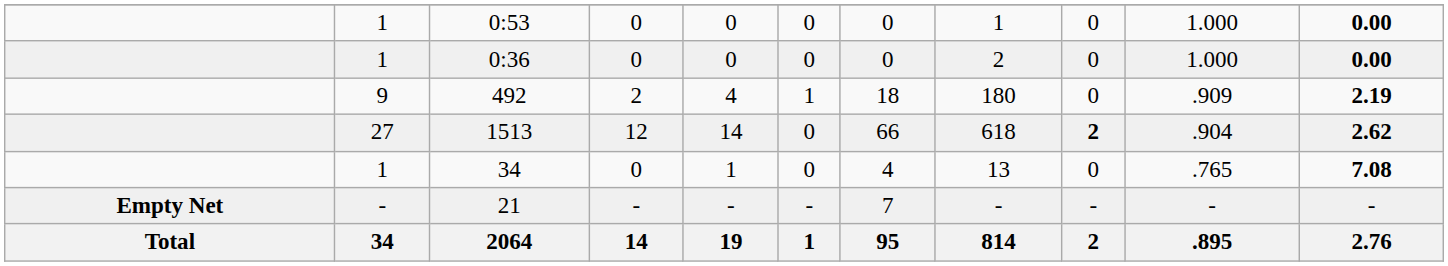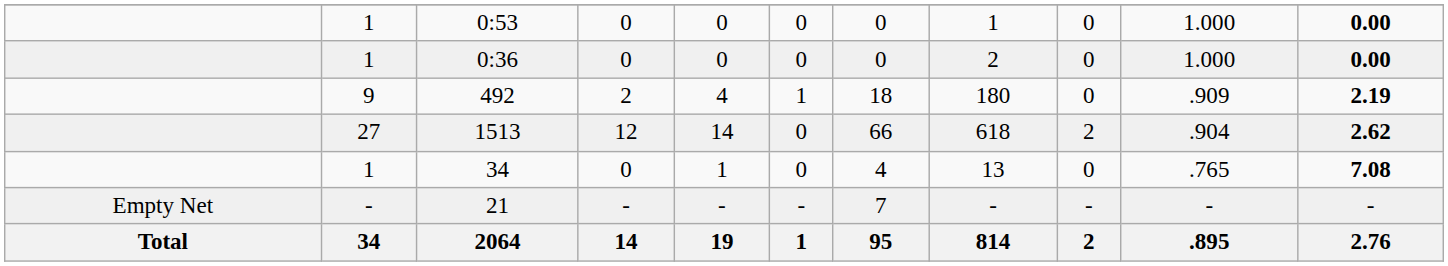(1093, 132) bold -> (1089, 132) normal
(170, 205) bold -> (163, 205) normal
